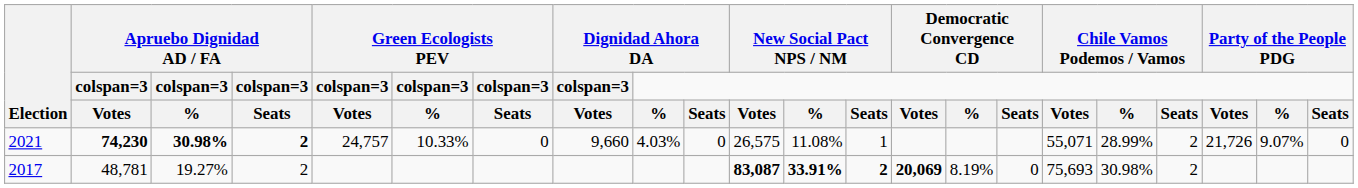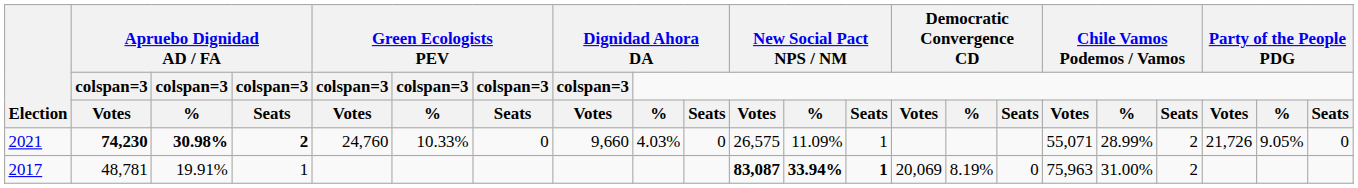(365, 142) 24,757 -> (365, 142) 24,760
(817, 142) 11.08% -> (817, 142) 11.09%
(1282, 142) 9.07% -> (1282, 142) 9.05%
(202, 169) 19.27% -> (202, 169) 19.91%
(304, 169) 2 -> (304, 169) 1
(815, 169) 33.91% -> (815, 169) 33.94%
(884, 169) 2 -> (884, 169) 1
(919, 169) bold -> (919, 169) normal
(1070, 169) 75,693 -> (1070, 169) 75,963
(1127, 169) 30.98% -> (1127, 169) 31.00%
